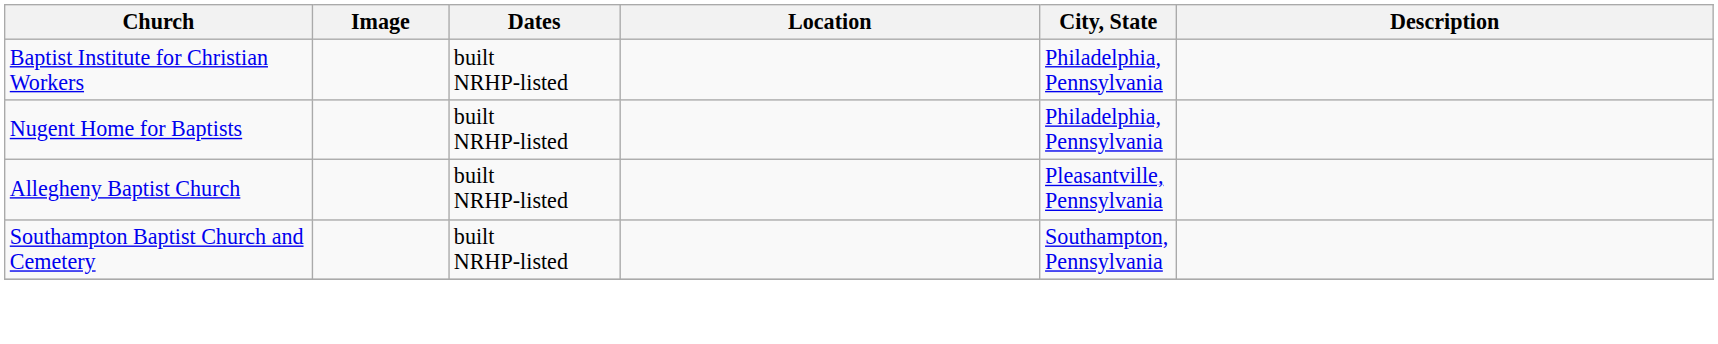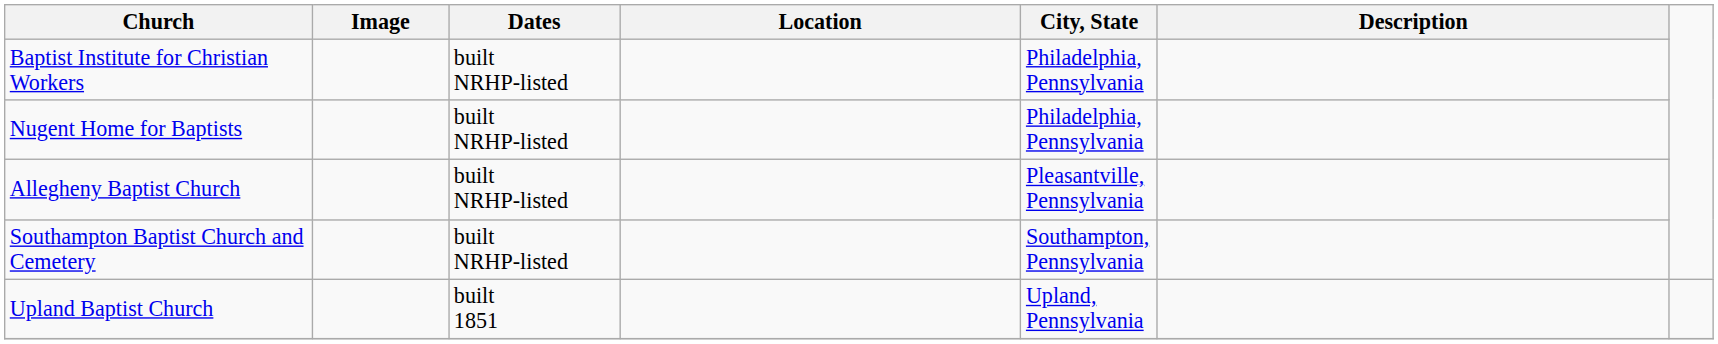+ row: (112, 308)
